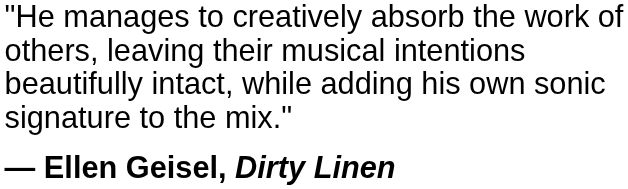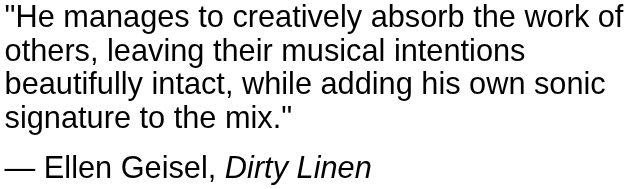(200, 168) bold -> (188, 168) normal
